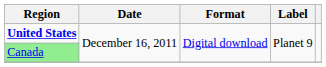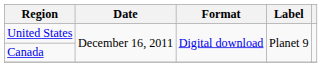(42, 33) bold -> (40, 33) normal
(25, 52) lightgreen background -> (25, 52) no background
